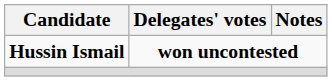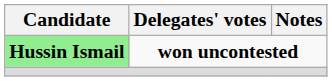(67, 51) no background -> (67, 51) lightgreen background
